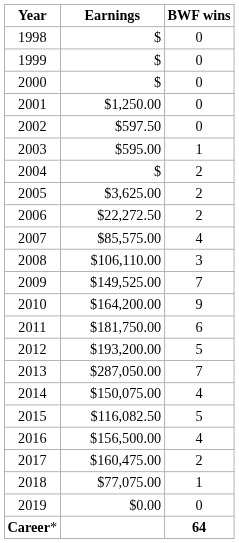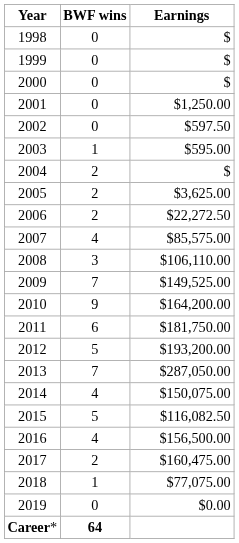columns swapped: (199, 15) <-> (112, 15)
